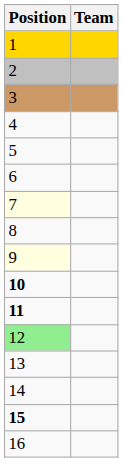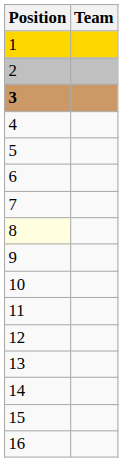(13, 97) normal -> (13, 97) bold
(13, 204) lightyellow background -> (13, 204) no background
(13, 230) no background -> (13, 230) lightyellow background
(13, 257) lightyellow background -> (13, 257) no background
(17, 284) bold -> (17, 284) normal
(16, 310) bold -> (16, 310) normal
(17, 337) lightgreen background -> (17, 337) no background
(17, 417) bold -> (17, 417) normal
